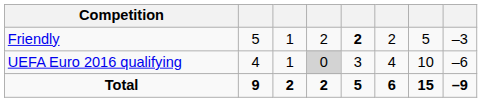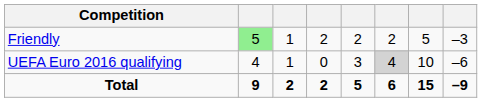(256, 39) no background -> (256, 39) lightgreen background
(358, 39) bold -> (358, 39) normal
(324, 62) lightgrey background -> (324, 62) no background
(392, 62) no background -> (392, 62) lightgrey background
